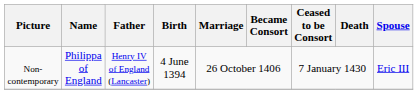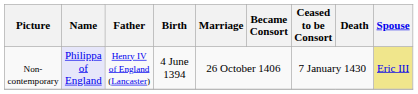(83, 68) no background -> (83, 68) lavender background
(393, 68) no background -> (393, 68) khaki background
